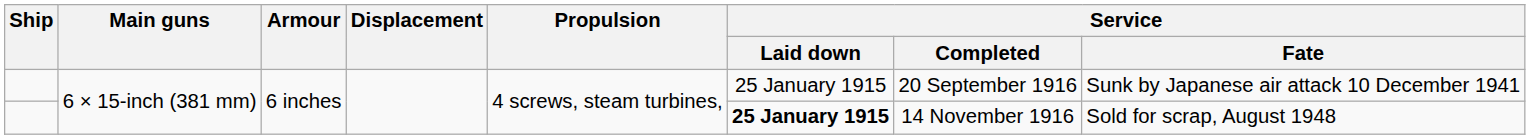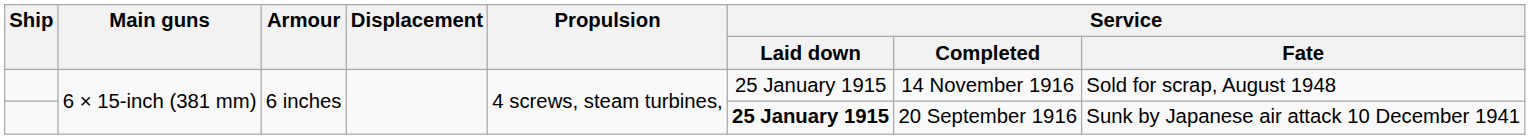(988, 85) 20 September 1916 -> (988, 85) 14 November 1916
(1303, 85) Sunk by Japanese air attack 10 December 1941 -> (1211, 85) Sold for scrap, August 1948
(988, 117) 14 November 1916 -> (988, 117) 20 September 1916
(1211, 117) Sold for scrap, August 1948 -> (1303, 117) Sunk by Japanese air attack 10 December 1941
